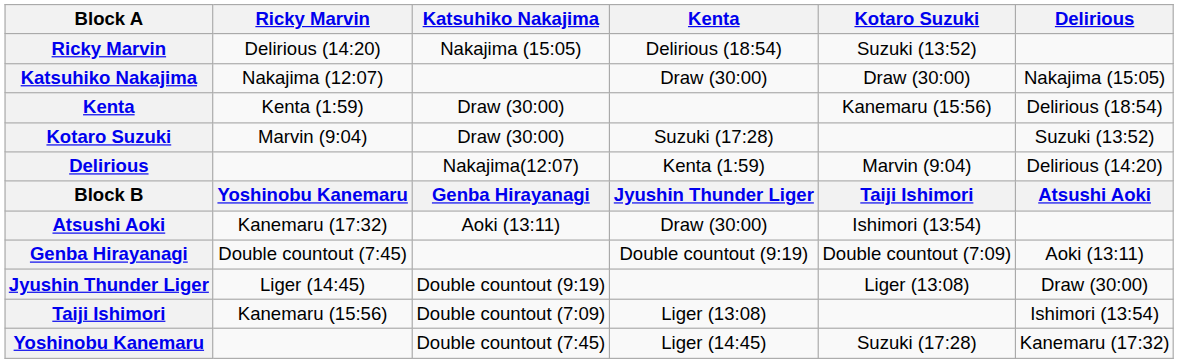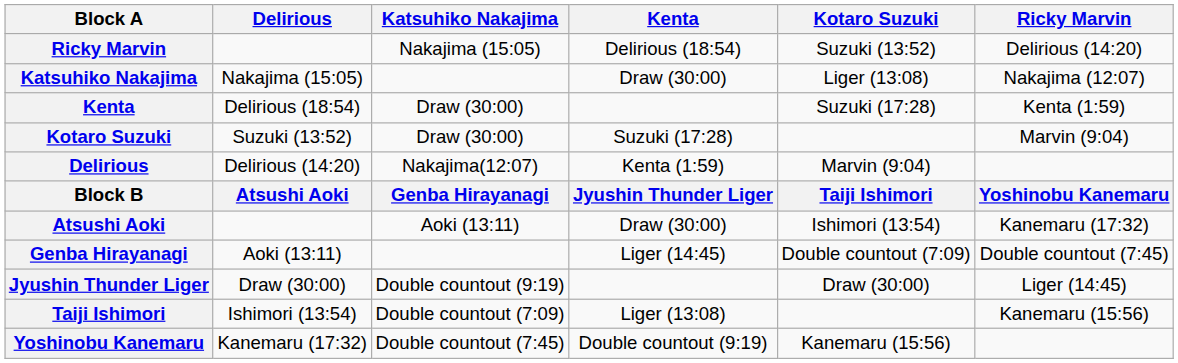columns swapped: (1095, 19) <-> (313, 19)
(917, 78) Draw (30:00) -> (876, 78) Liger (13:08)
(917, 107) Kanemaru (15:56) -> (876, 107) Suzuki (17:28)
(714, 254) Double countout (9:19) -> (673, 254) Liger (14:45)
(917, 284) Liger (13:08) -> (876, 284) Draw (30:00)
(714, 343) Liger (14:45) -> (673, 343) Double countout (9:19)
(917, 343) Suzuki (17:28) -> (876, 343) Kanemaru (15:56)
